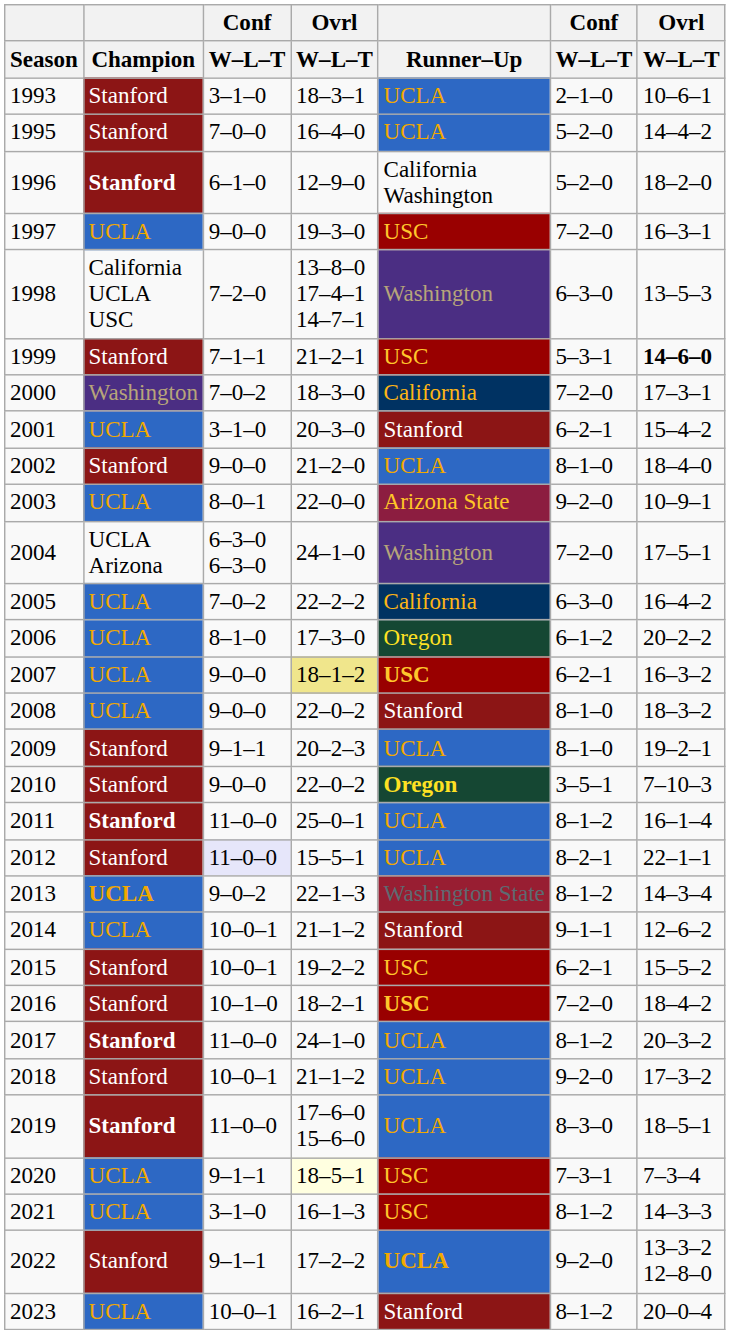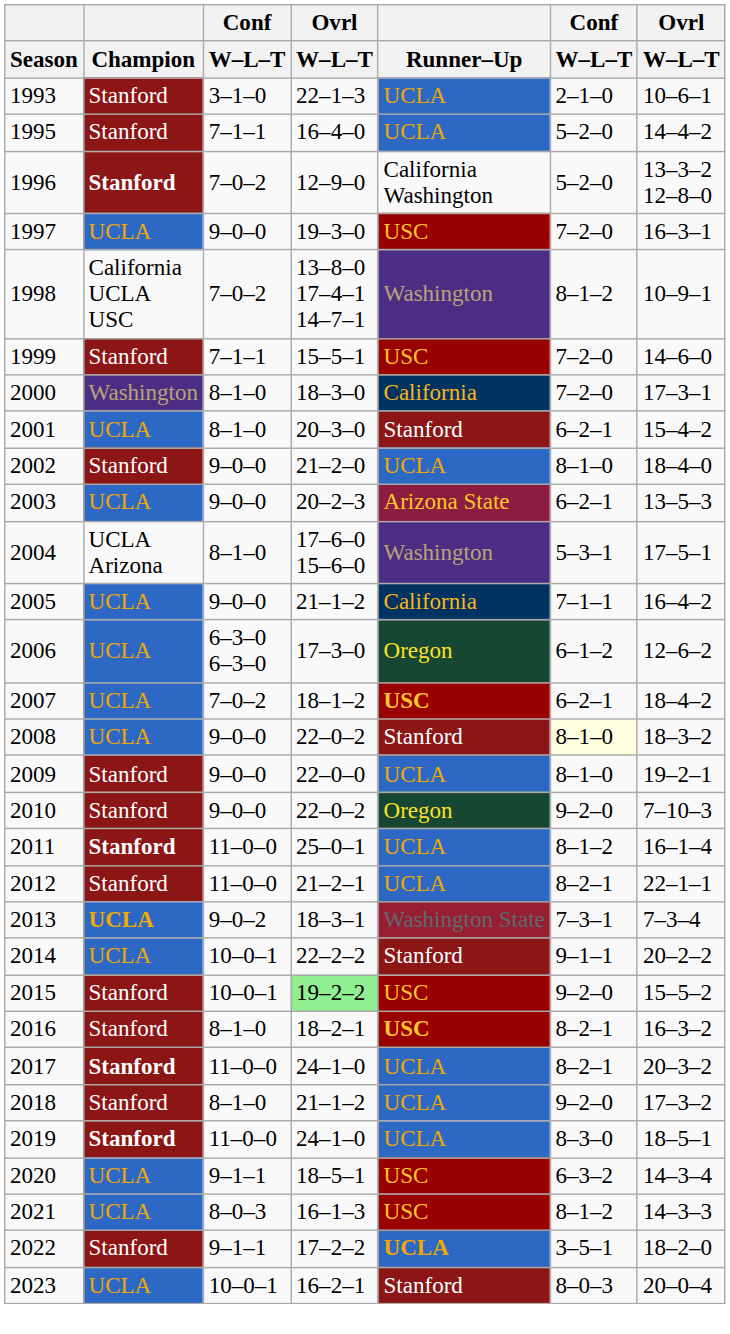(331, 95) 18–3–1 -> (331, 95) 22–1–3
(237, 132) 7–0–0 -> (237, 132) 7–1–1
(237, 181) 6–1–0 -> (237, 181) 7–0–2
(677, 181) 18–2–0 -> (677, 181) 13–3–2 12–8–0
(237, 293) 7–2–0 -> (237, 293) 7–0–2
(584, 293) 6–3–0 -> (584, 293) 8–1–2
(677, 293) 13–5–3 -> (677, 293) 10–9–1
(331, 356) 21–2–1 -> (331, 356) 15–5–1
(584, 356) 5–3–1 -> (584, 356) 7–2–0
(677, 356) bold -> (677, 356) normal
(237, 392) 7–0–2 -> (237, 392) 8–1–0
(237, 429) 3–1–0 -> (237, 429) 8–1–0
(237, 502) 8–0–1 -> (237, 502) 9–0–0
(331, 502) 22–0–0 -> (331, 502) 20–2–3
(584, 502) 9–2–0 -> (584, 502) 6–2–1
(677, 502) 10–9–1 -> (677, 502) 13–5–3
(237, 551) 6–3–0 6–3–0 -> (237, 551) 8–1–0
(331, 551) 24–1–0 -> (331, 551) 17–6–0 15–6–0
(584, 551) 7–2–0 -> (584, 551) 5–3–1
(237, 601) 7–0–2 -> (237, 601) 9–0–0
(331, 601) 22–2–2 -> (331, 601) 21–1–2
(584, 601) 6–3–0 -> (584, 601) 7–1–1
(237, 638) 8–1–0 -> (237, 650) 6–3–0 6–3–0
(677, 638) 20–2–2 -> (677, 650) 12–6–2
(237, 674) 9–0–0 -> (237, 700) 7–0–2
(331, 674) khaki background -> (331, 700) no background
(677, 674) 16–3–2 -> (677, 700) 18–4–2
(584, 711) no background -> (584, 737) lightyellow background
(237, 747) 9–1–1 -> (237, 773) 9–0–0
(331, 747) 20–2–3 -> (331, 773) 22–0–0
(420, 784) bold -> (418, 810) normal
(584, 784) 3–5–1 -> (584, 810) 9–2–0
(243, 857) lavender background -> (243, 883) no background
(331, 857) 15–5–1 -> (331, 883) 21–2–1
(331, 893) 22–1–3 -> (331, 919) 18–3–1
(584, 893) 8–1–2 -> (584, 919) 7–3–1
(677, 893) 14–3–4 -> (672, 919) 7–3–4
(331, 930) 21–1–2 -> (331, 956) 22–2–2
(677, 930) 12–6–2 -> (677, 956) 20–2–2
(331, 966) no background -> (331, 992) lightgreen background
(584, 966) 6–2–1 -> (584, 992) 9–2–0
(243, 1003) 10–1–0 -> (237, 1029) 8–1–0
(584, 1003) 7–2–0 -> (584, 1029) 8–2–1
(677, 1003) 18–4–2 -> (677, 1029) 16–3–2
(584, 1039) 8–1–2 -> (584, 1065) 8–2–1
(243, 1076) 10–0–1 -> (237, 1102) 8–1–0
(331, 1125) 17–6–0 15–6–0 -> (331, 1138) 24–1–0
(331, 1175) lightyellow background -> (331, 1175) no background
(584, 1175) 7–3–1 -> (584, 1175) 6–3–2
(672, 1175) 7–3–4 -> (677, 1175) 14–3–4
(237, 1212) 3–1–0 -> (237, 1212) 8–0–3
(584, 1261) 9–2–0 -> (584, 1248) 3–5–1
(677, 1261) 13–3–2 12–8–0 -> (677, 1248) 18–2–0
(584, 1311) 8–1–2 -> (584, 1285) 8–0–3
